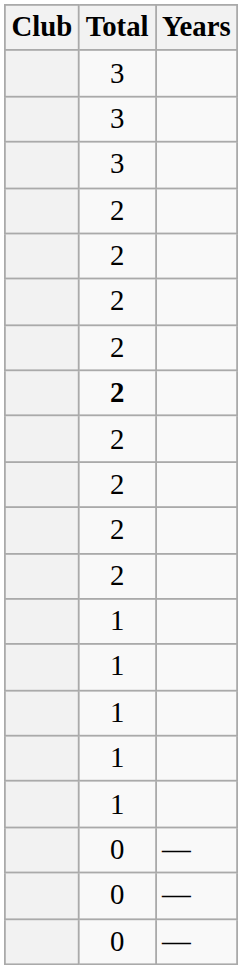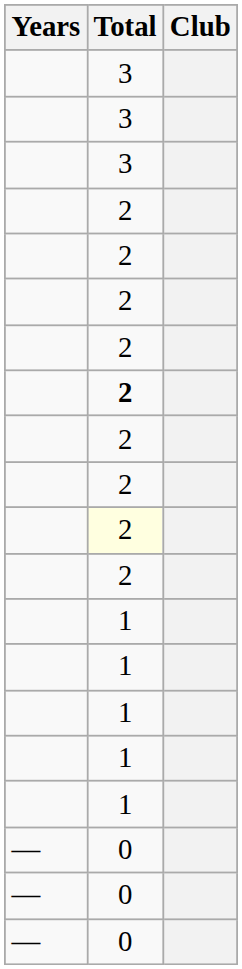columns swapped: (42, 27) <-> (196, 27)
(117, 529) no background -> (125, 529) lightyellow background
